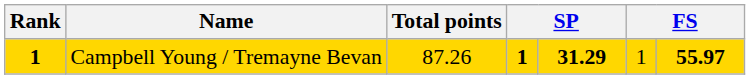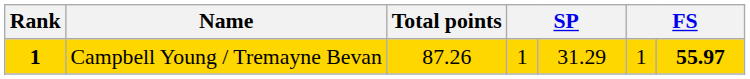(522, 56) bold -> (522, 56) normal
(582, 56) bold -> (582, 56) normal
